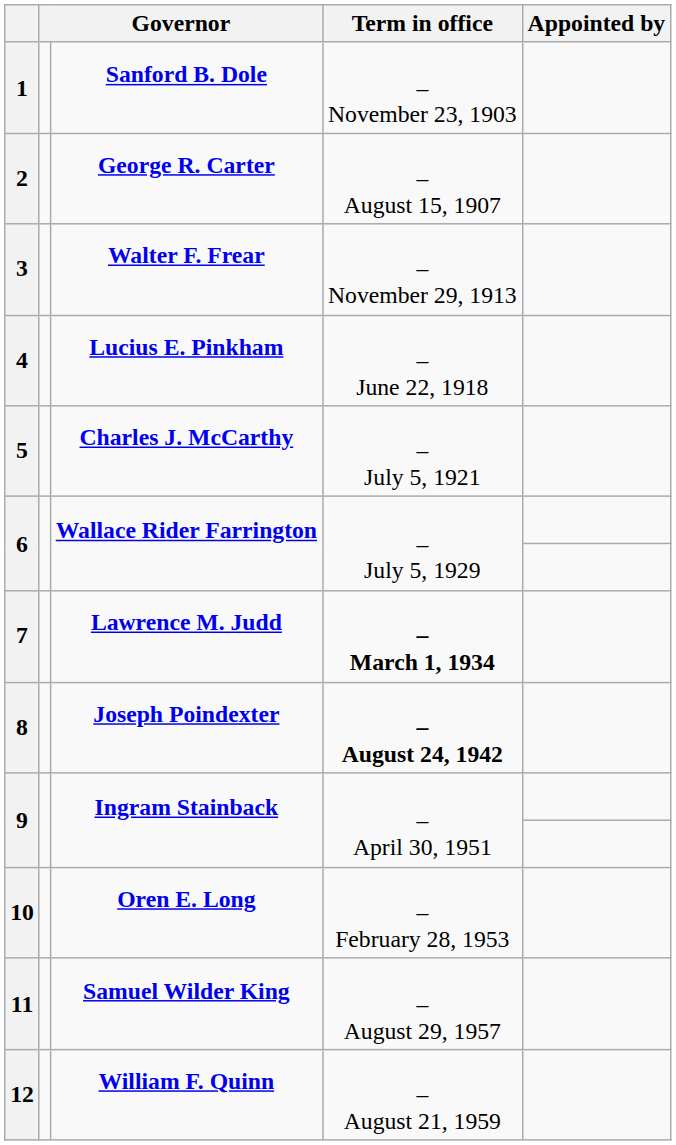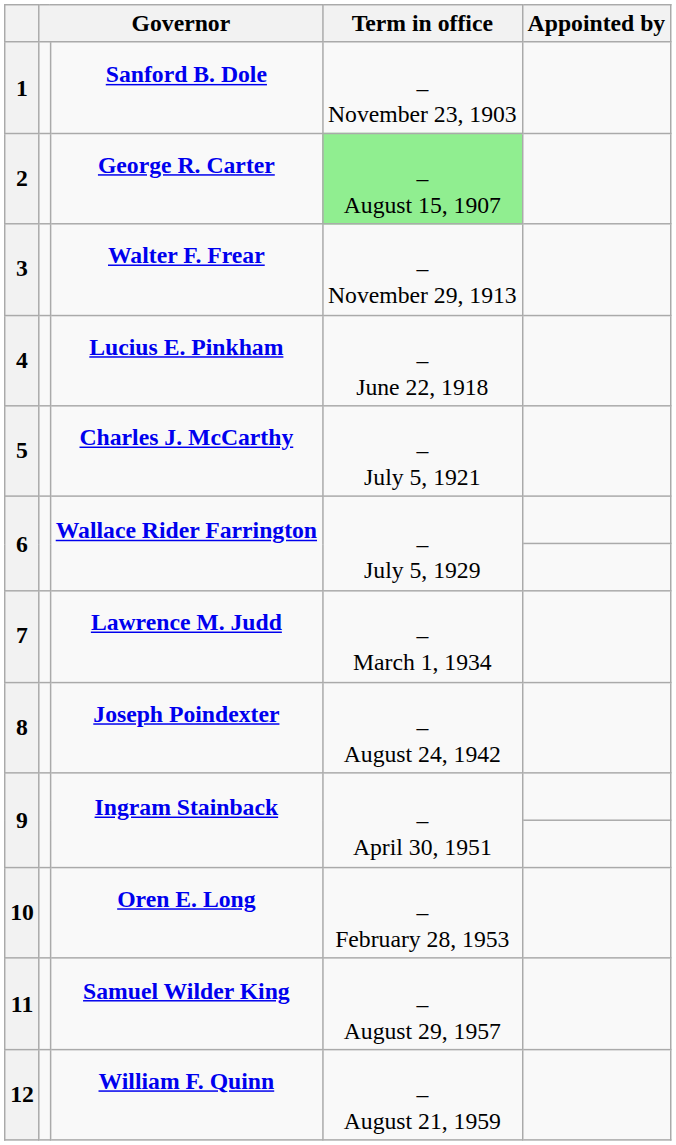(422, 191) no background -> (422, 191) lightgreen background
(422, 649) bold -> (422, 649) normal
(422, 740) bold -> (422, 740) normal
